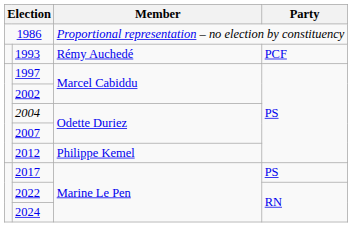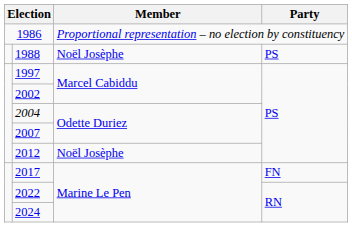+ row: (28, 53)
- row: (28, 53)
(96, 152) Philippe Kemel -> (90, 152) Noël Josèphe
(272, 172) PS -> (273, 172) FN
